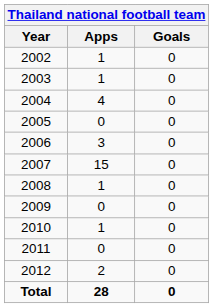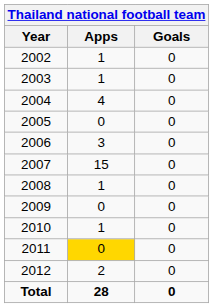(101, 249) no background -> (101, 249) gold background
